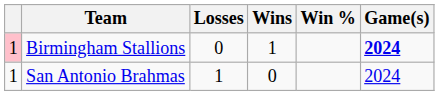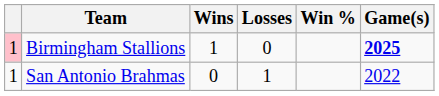columns swapped: (272, 18) <-> (219, 18)
(382, 47) 2024 -> (382, 47) 2025
(382, 76) 2024 -> (382, 76) 2022
